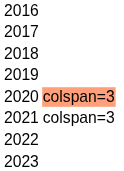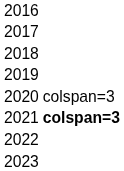(79, 97) lightsalmon background -> (79, 97) no background
(79, 118) normal -> (81, 118) bold
